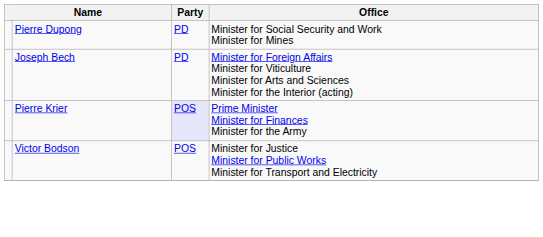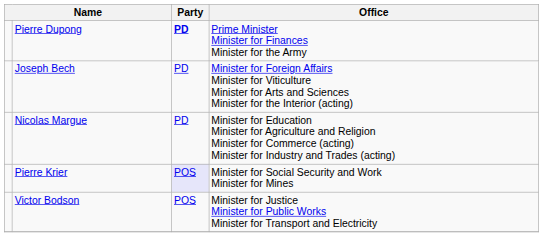(181, 29) normal -> (181, 29) bold
(296, 35) Minister for Social Security and Work Minister for Mines -> (260, 40) Prime Minister Minister for Finances Minister for the Army
+ row: (51, 120)
(260, 120) Prime Minister Minister for Finances Minister for the Army -> (296, 178) Minister for Social Security and Work Minister for Mines
